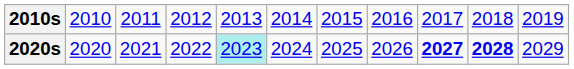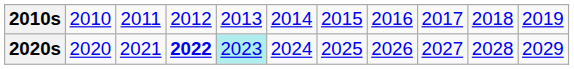(191, 49) normal -> (191, 49) bold
(442, 49) bold -> (442, 49) normal
(493, 49) bold -> (493, 49) normal
